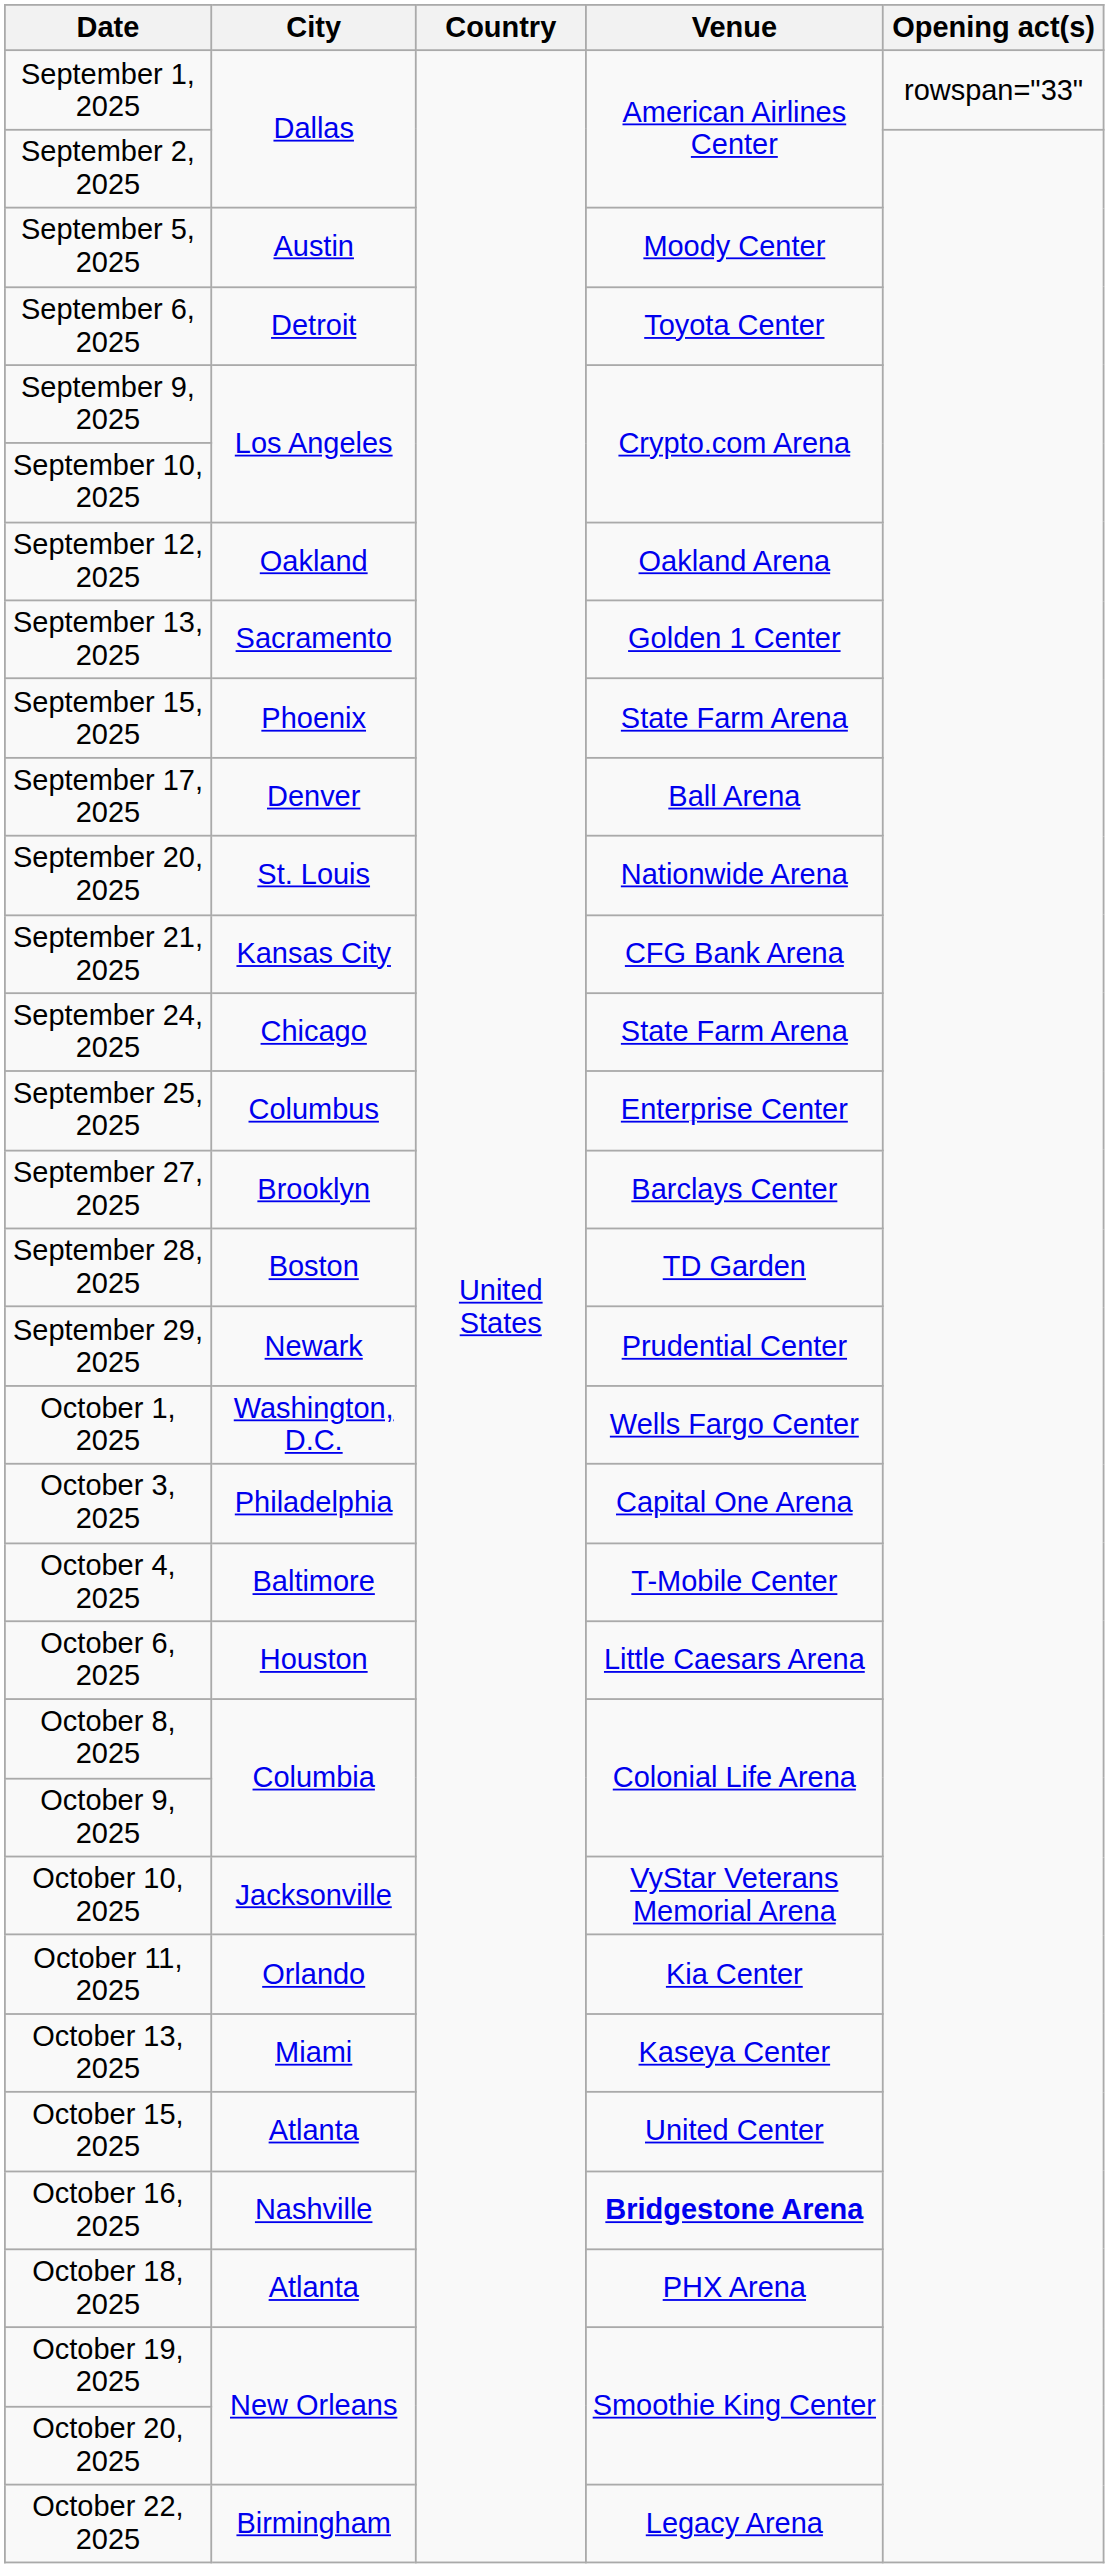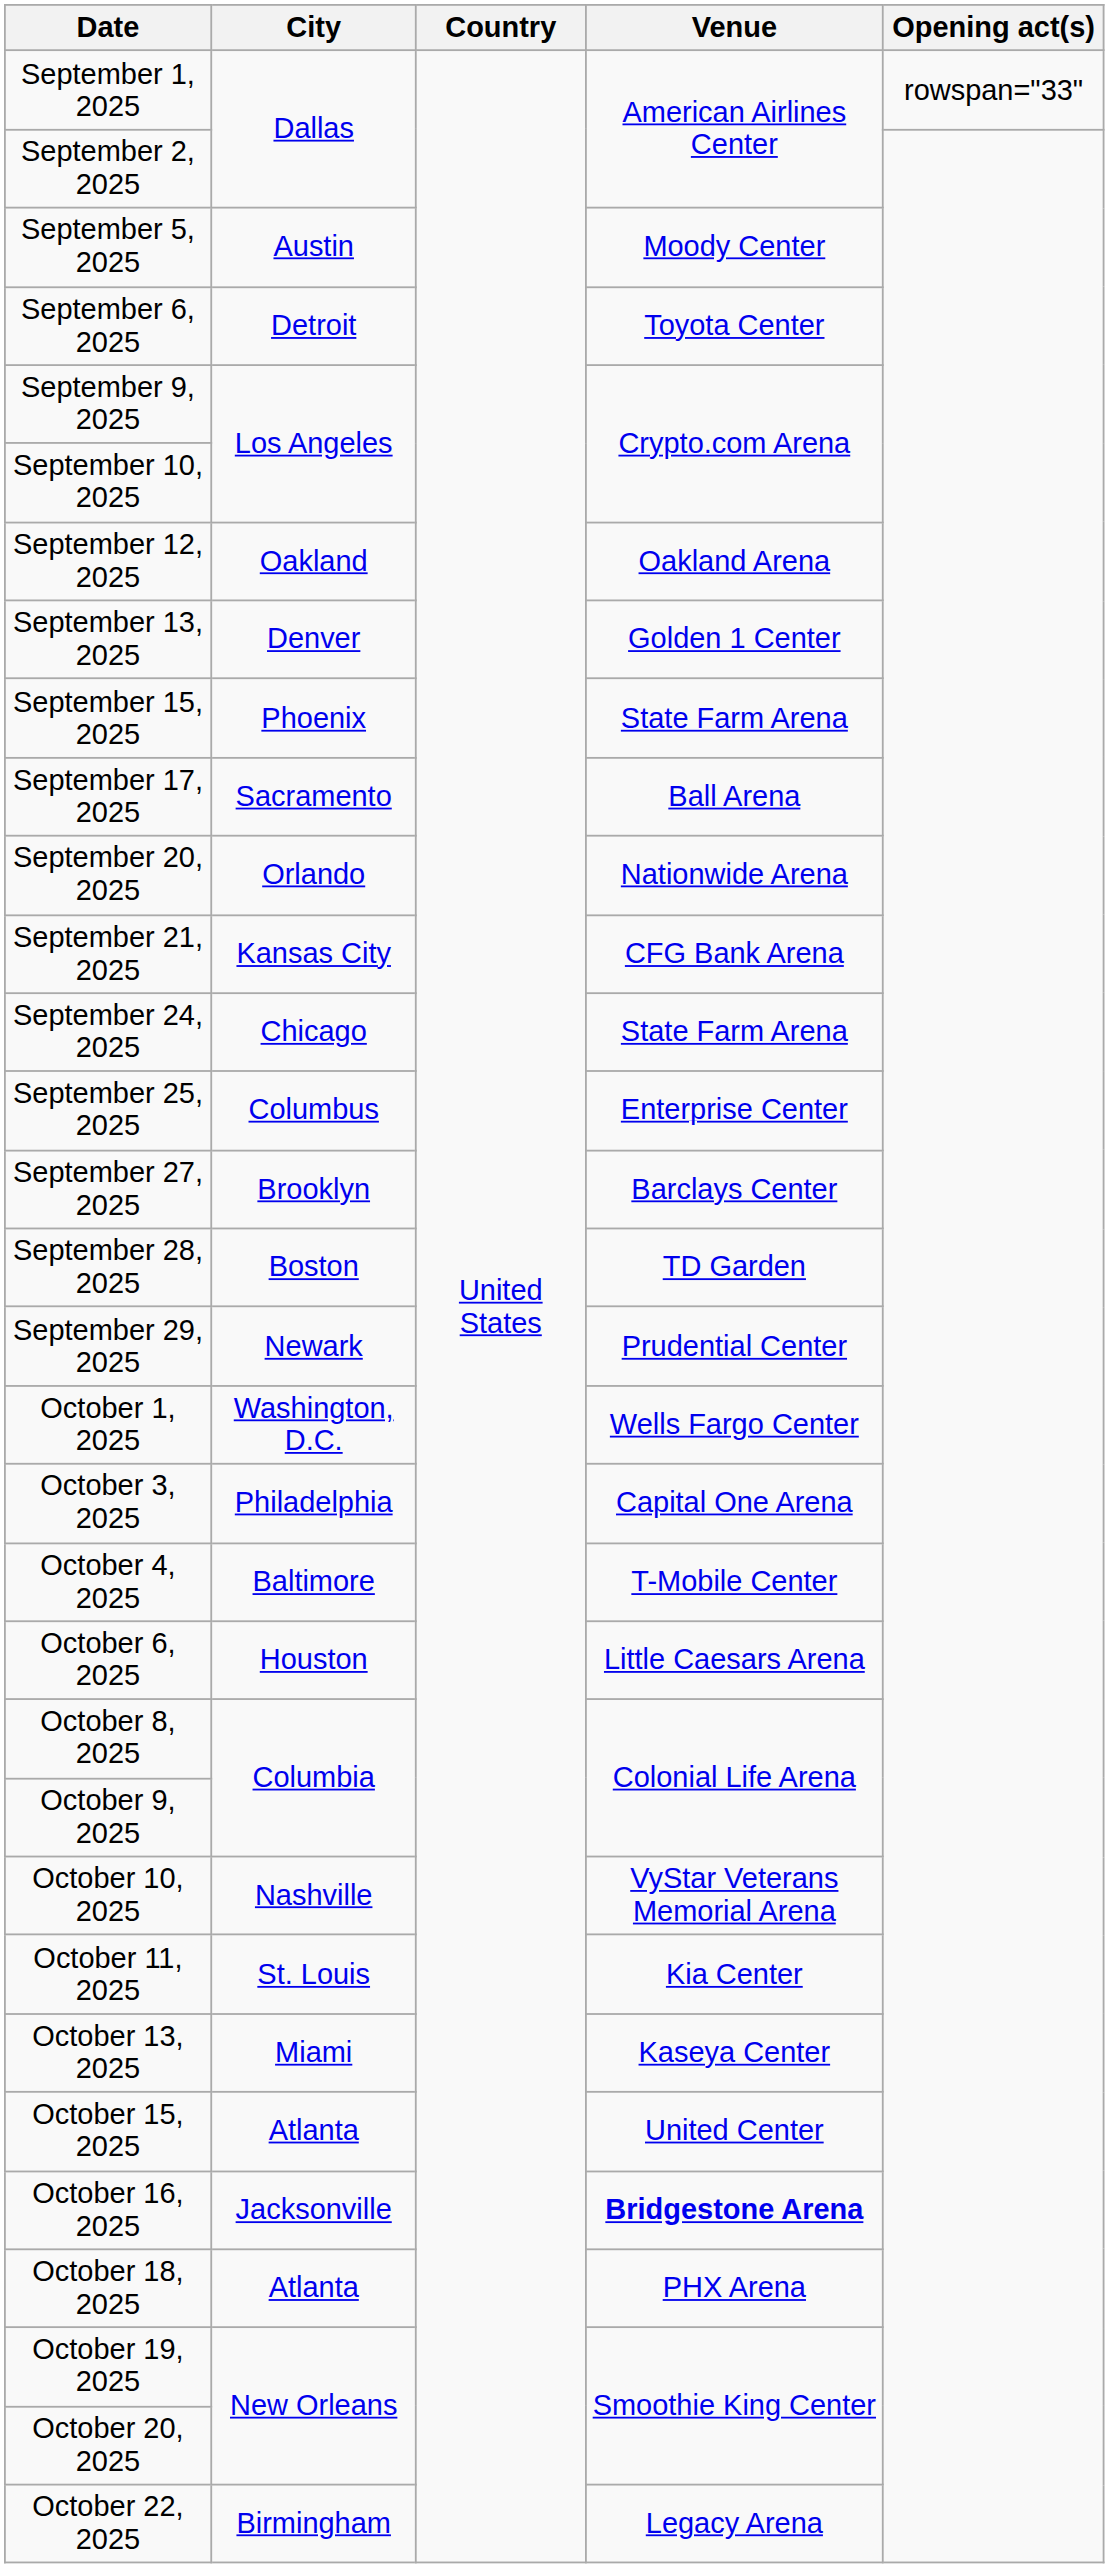(314, 639) Sacramento -> (314, 639) Denver
(314, 796) Denver -> (314, 796) Sacramento
(314, 874) St. Louis -> (314, 874) Orlando
(314, 1895) Jacksonville -> (314, 1895) Nashville
(314, 1973) Orlando -> (314, 1973) St. Louis
(314, 2209) Nashville -> (314, 2209) Jacksonville
